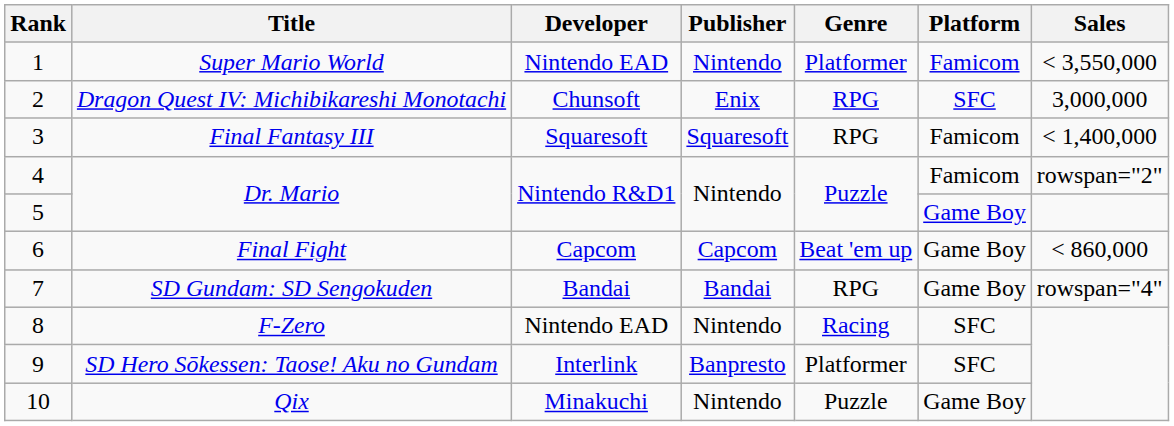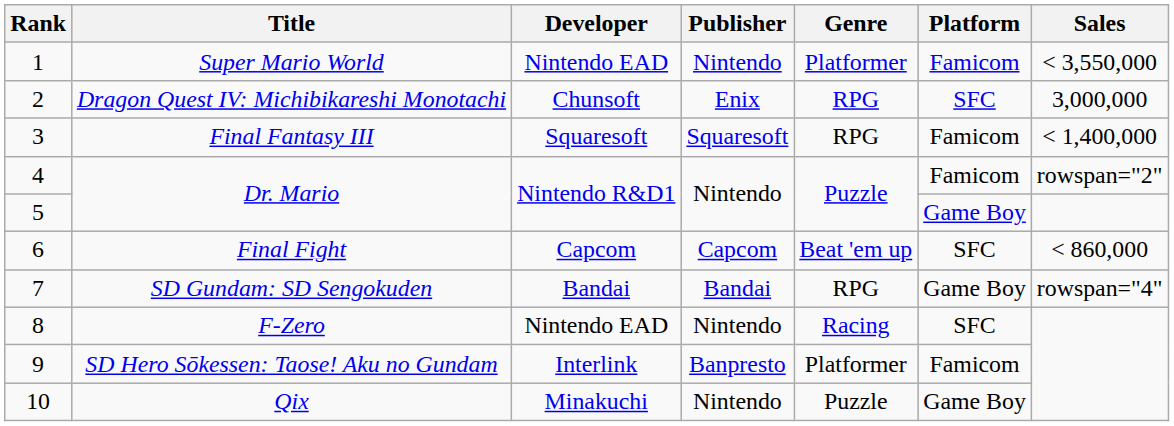(975, 250) Game Boy -> (975, 250) SFC
(975, 363) SFC -> (975, 363) Famicom
